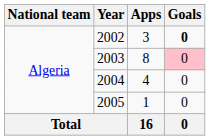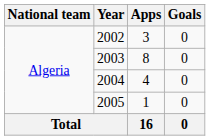(185, 37) bold -> (185, 37) normal
(185, 59) pink background -> (185, 59) no background
